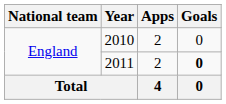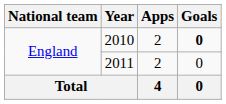(199, 39) normal -> (199, 39) bold
(199, 63) bold -> (199, 63) normal
